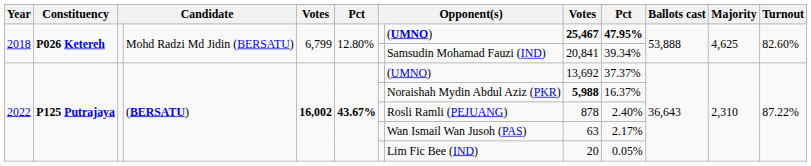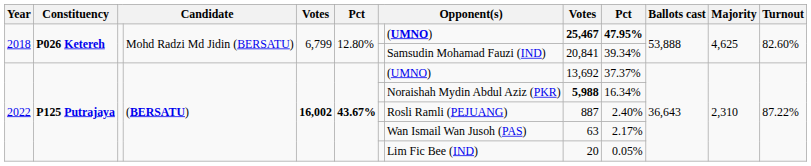(622, 92) 16.37% -> (622, 92) 16.34%
(590, 112) 878 -> (590, 112) 887
